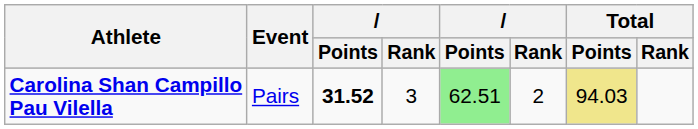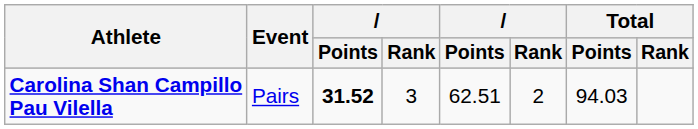(475, 97) lightgreen background -> (475, 97) no background
(602, 97) khaki background -> (602, 97) no background
